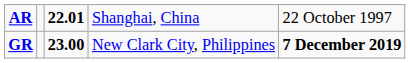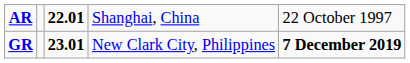(66, 44) 23.00 -> (66, 44) 23.01
